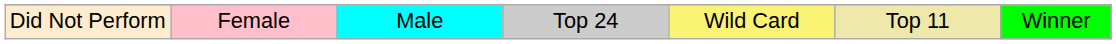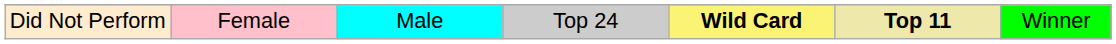(752, 21) normal -> (752, 21) bold
(918, 21) normal -> (918, 21) bold
